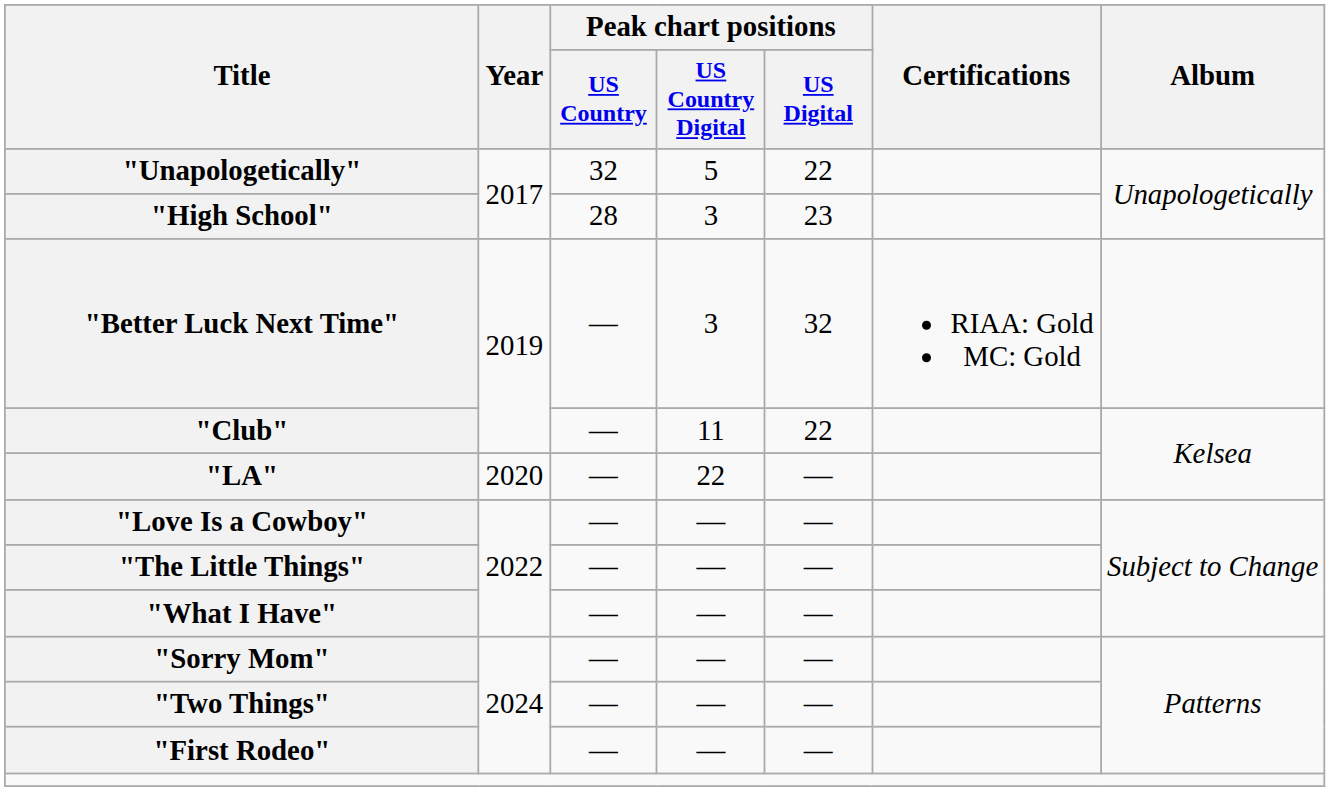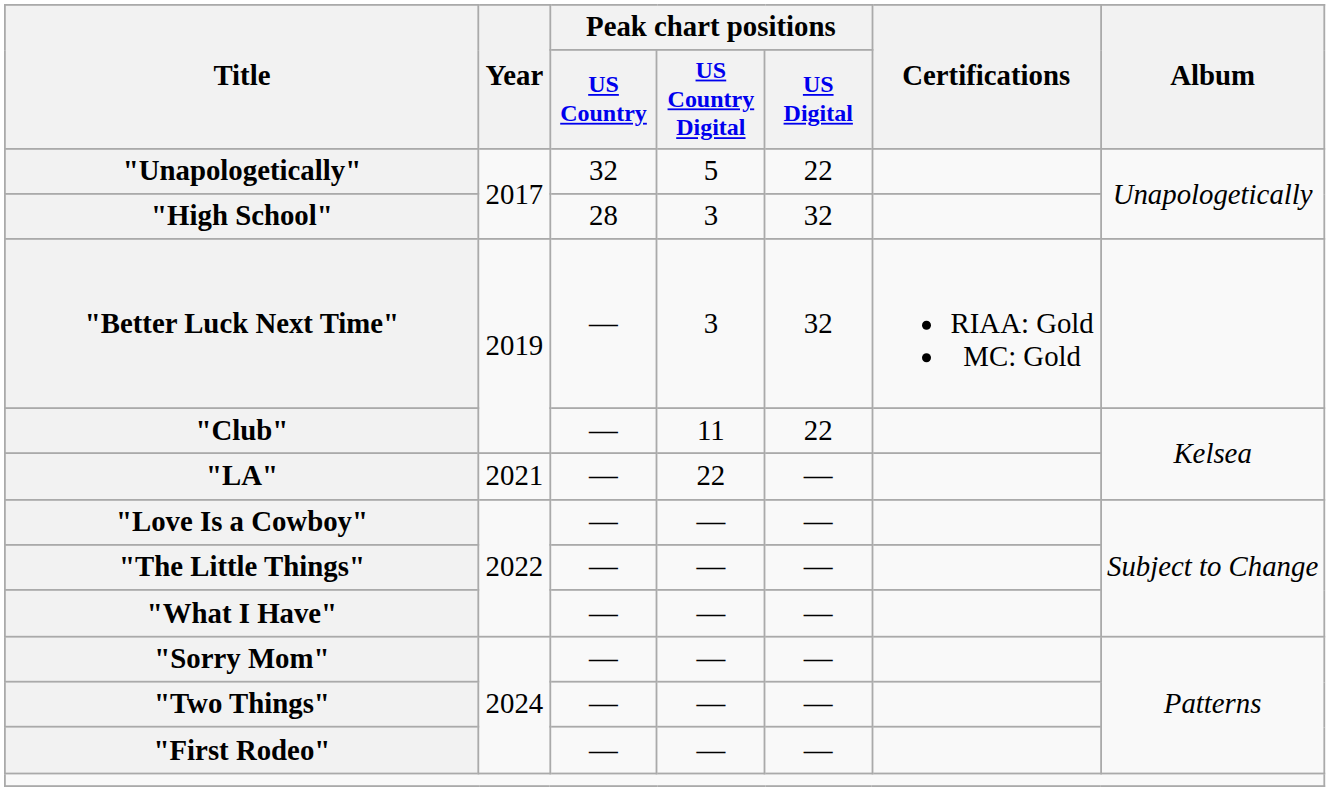(818, 216) 23 -> (818, 216) 32
(514, 475) 2020 -> (514, 475) 2021
